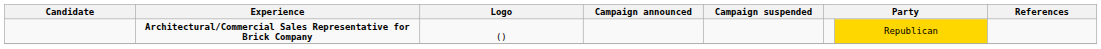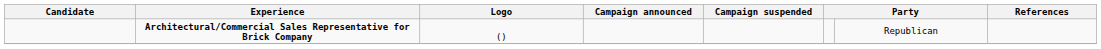(911, 31) gold background -> (911, 31) no background
